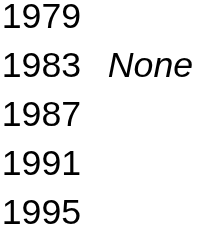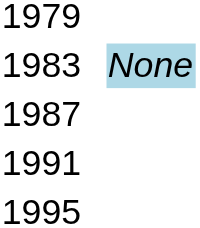(150, 65) no background -> (150, 65) lightblue background
